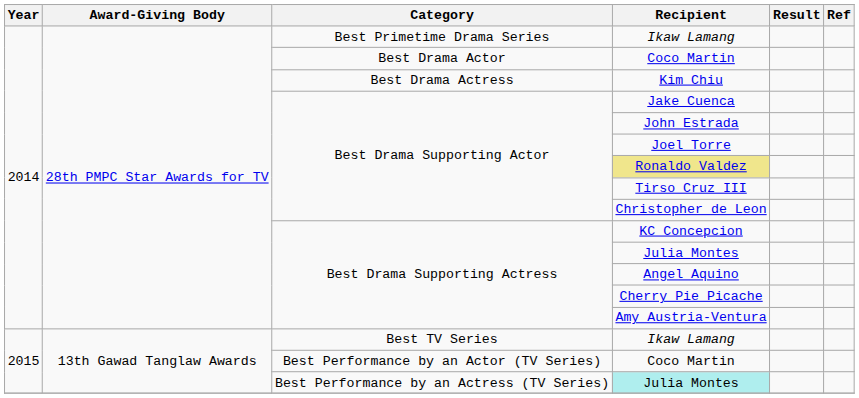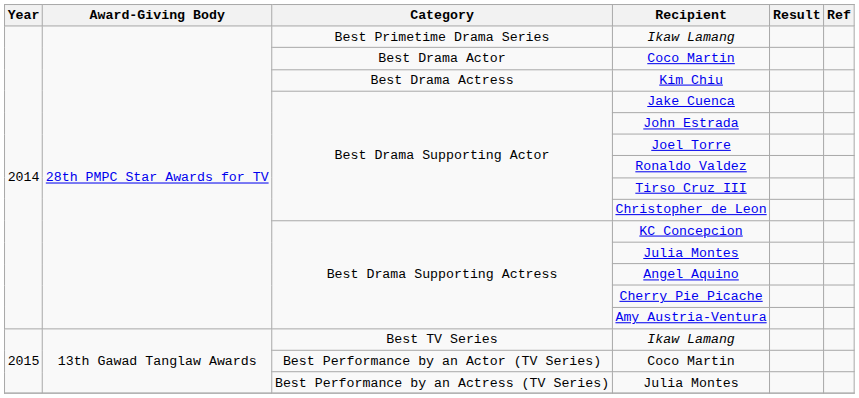(691, 167) khaki background -> (691, 167) no background
(691, 383) paleturquoise background -> (691, 383) no background
